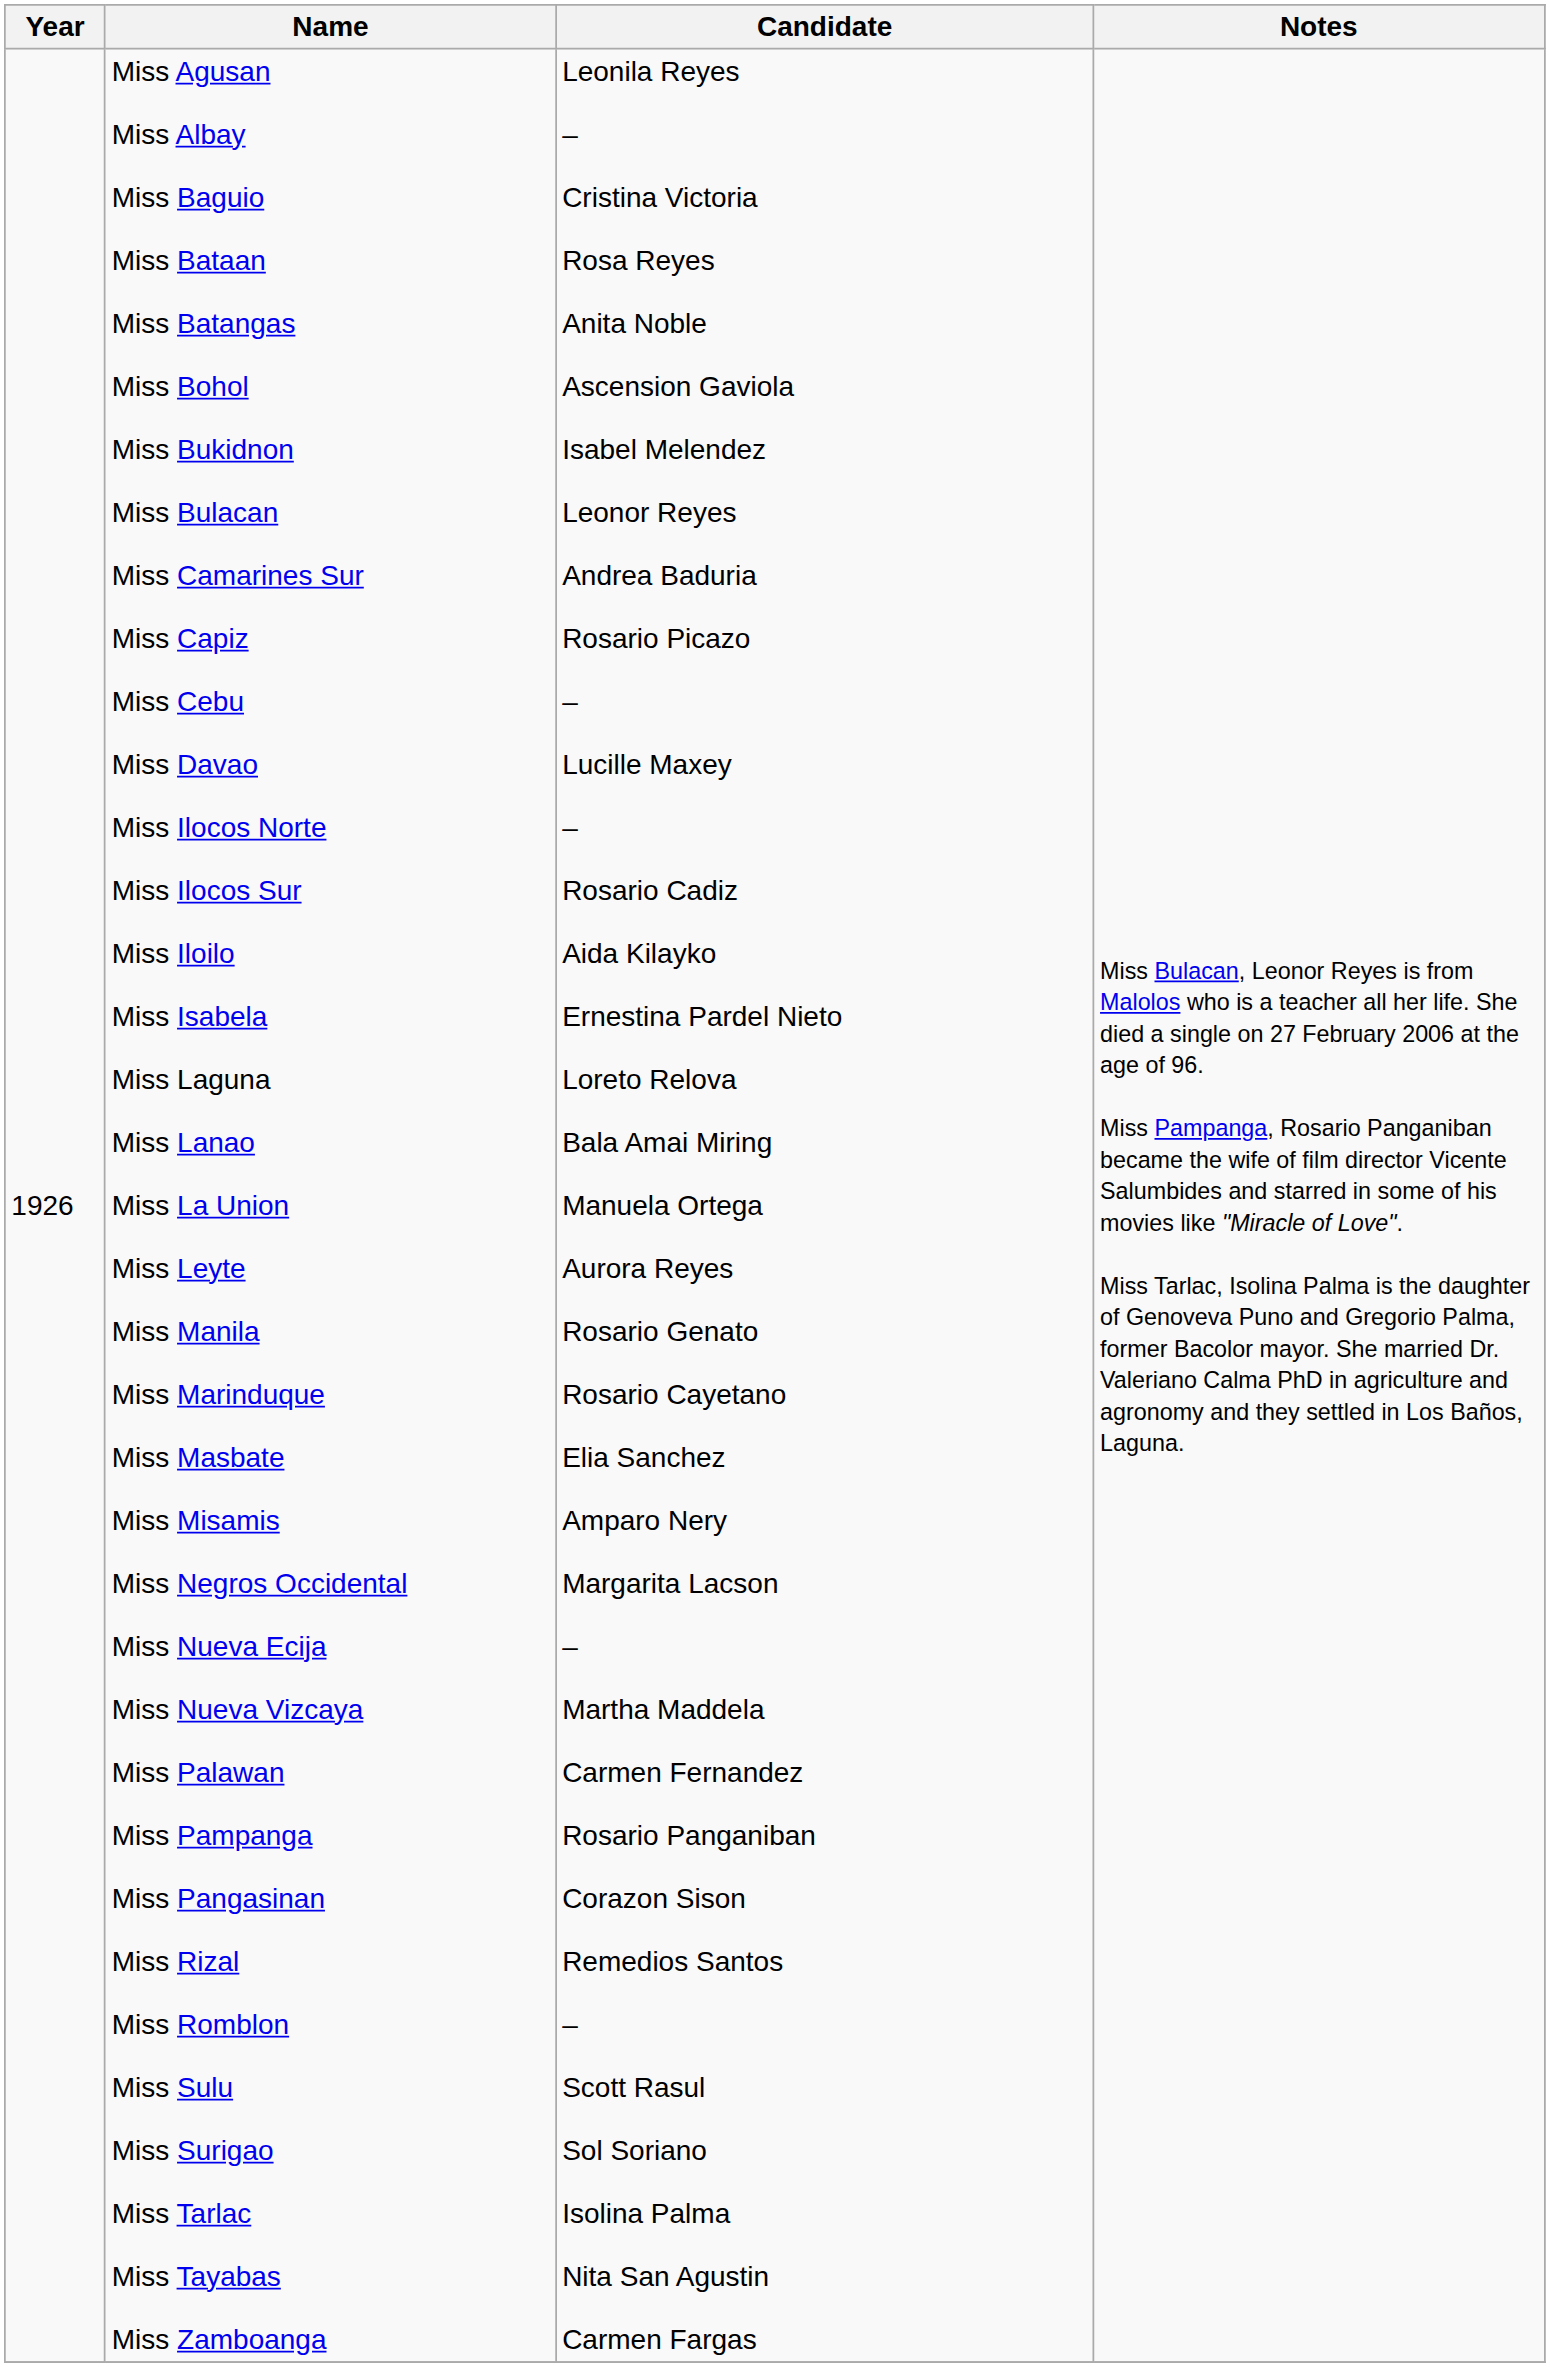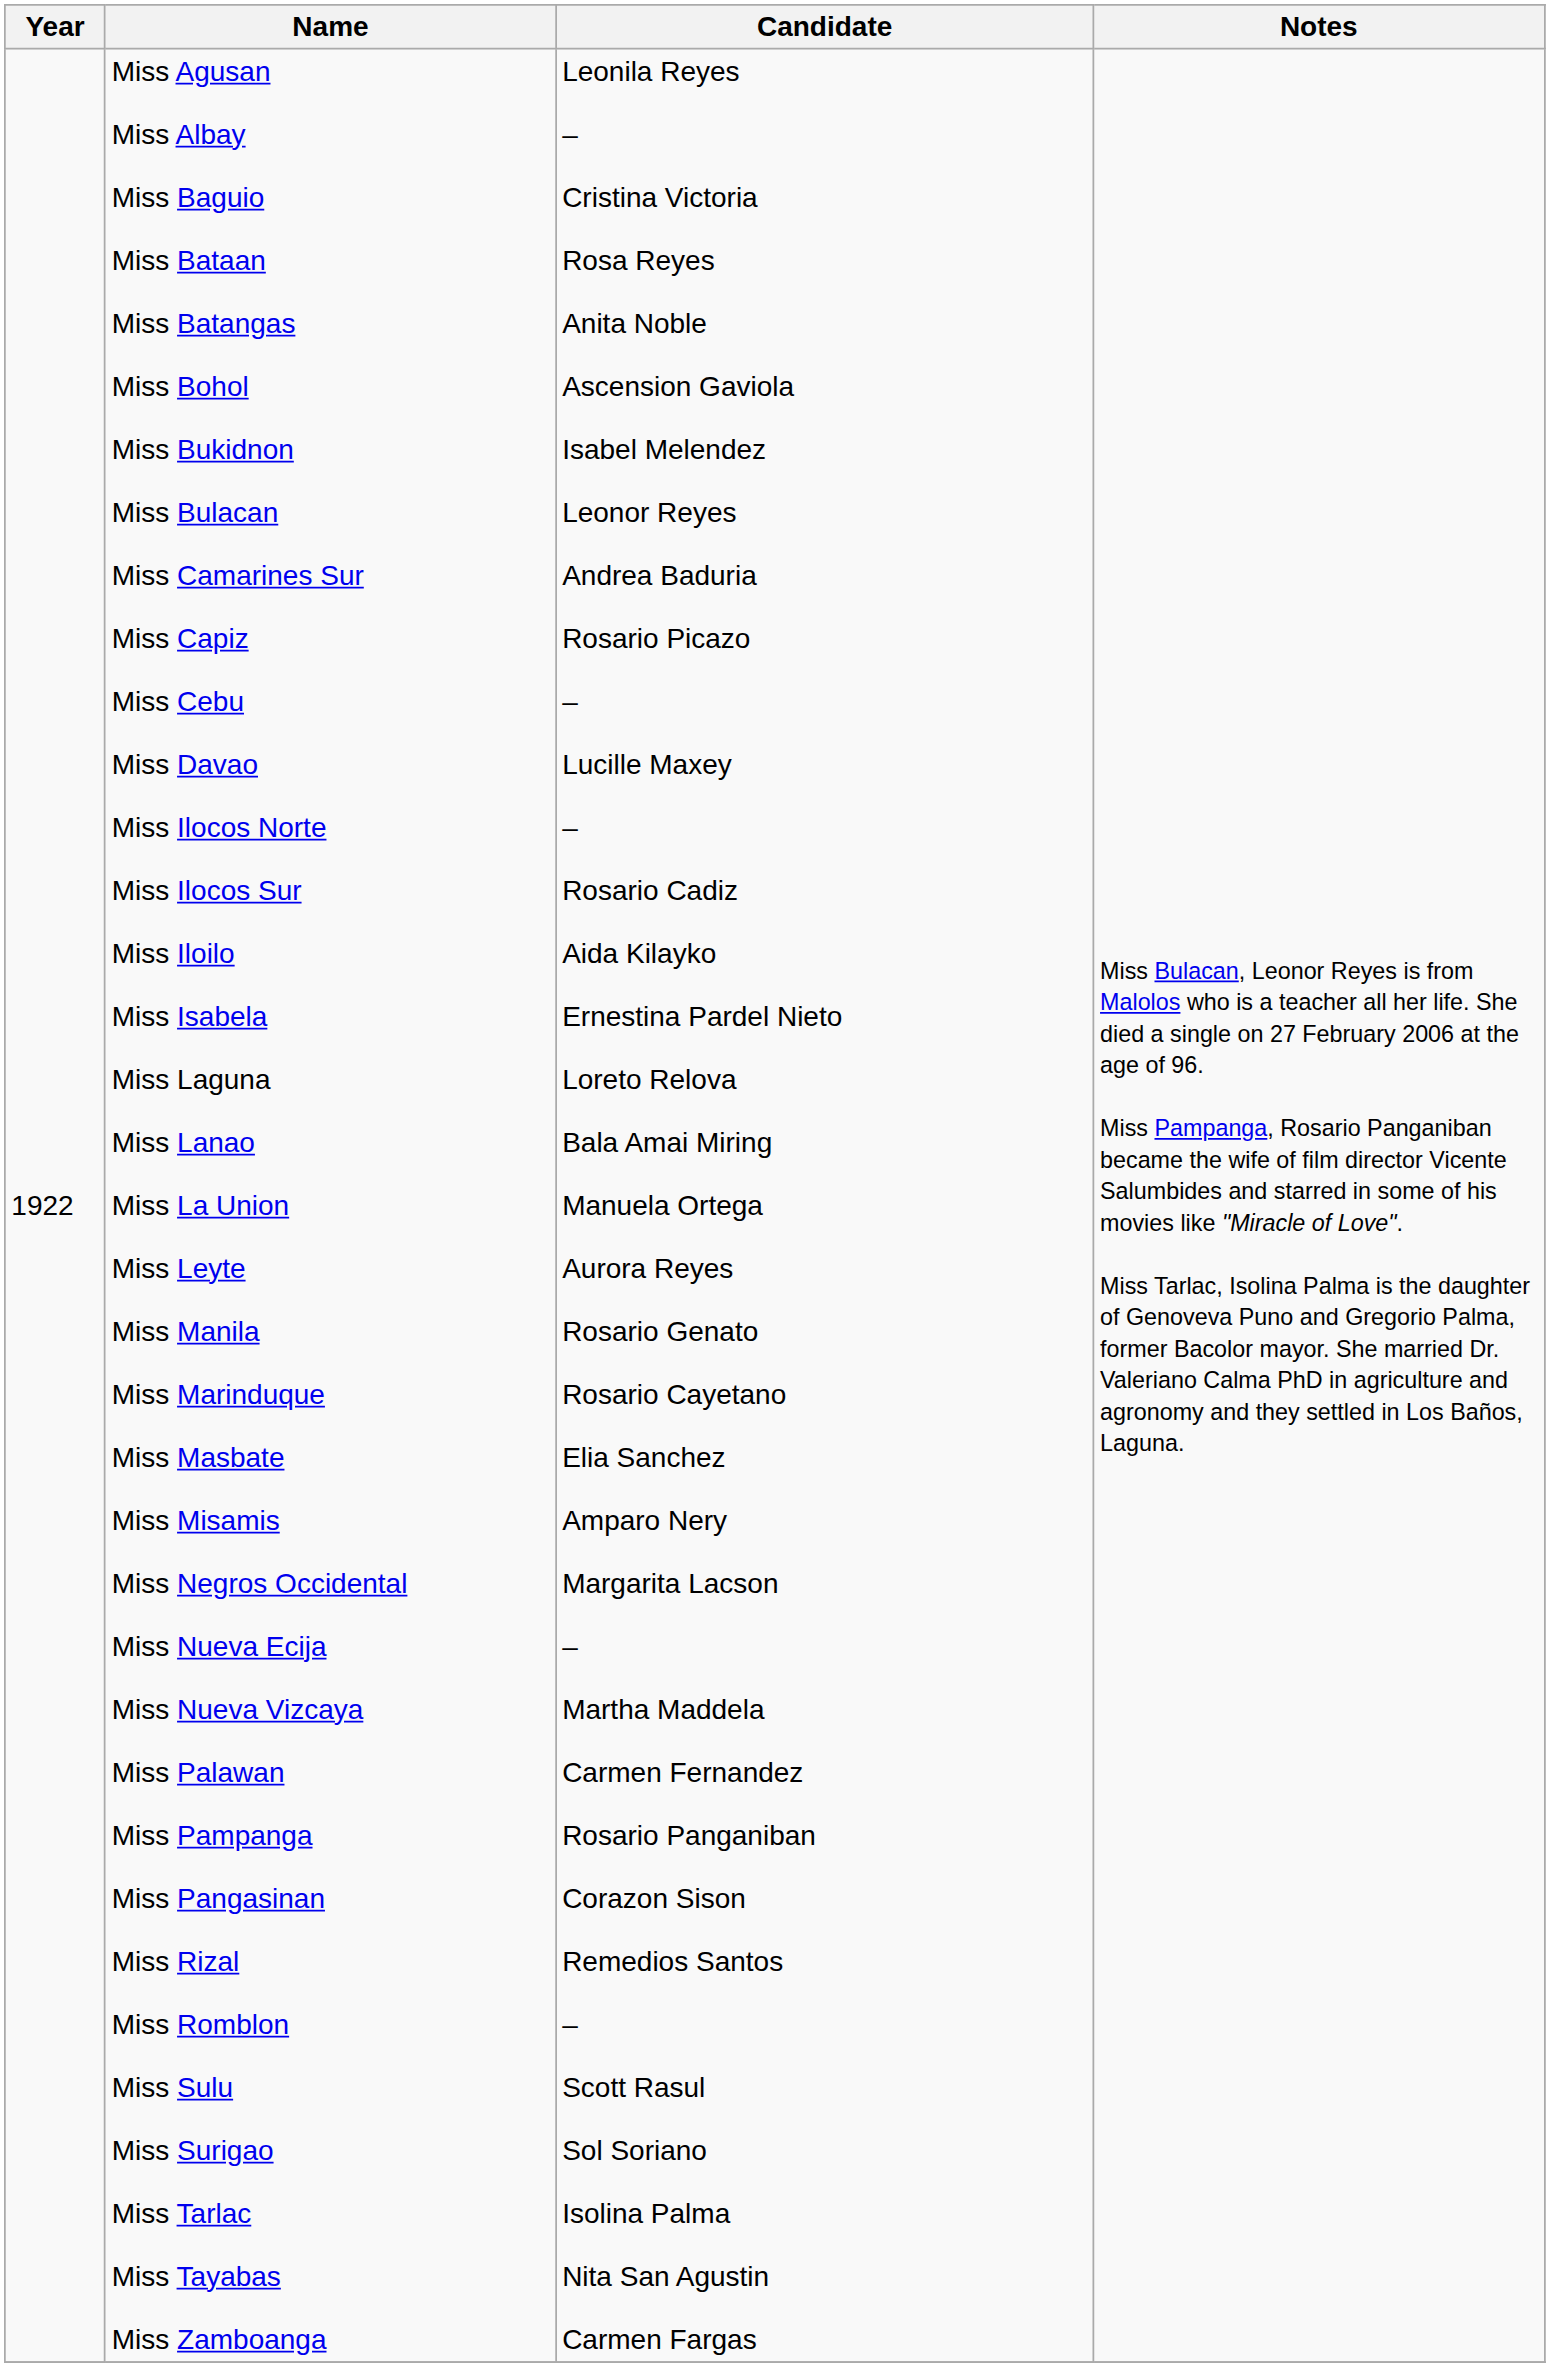(42, 1205) 1926 -> (42, 1205) 1922
